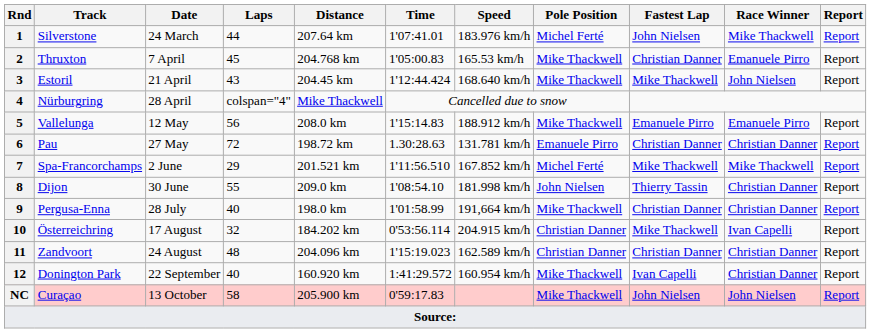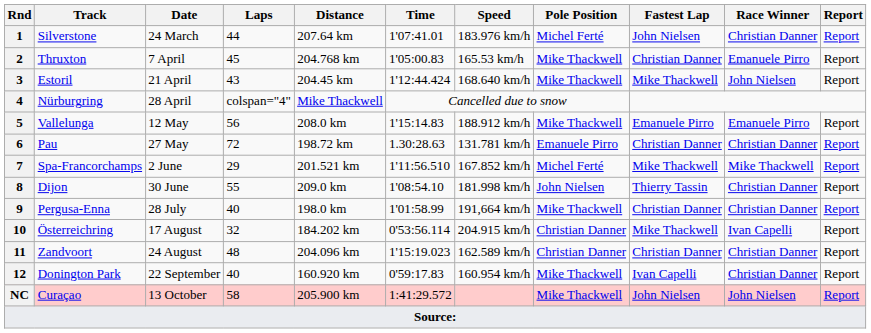(771, 36) Mike Thackwell -> (773, 36) Christian Danner
(420, 273) 1:41:29.572 -> (416, 273) 0'59:17.83
(416, 294) 0'59:17.83 -> (420, 294) 1:41:29.572
